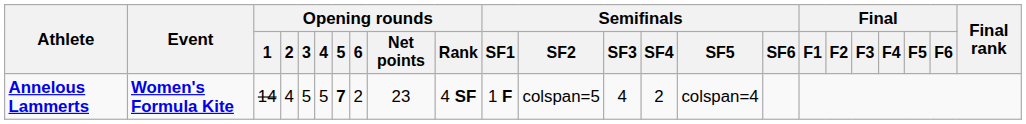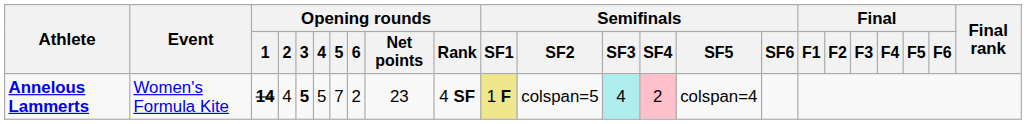(182, 97) bold -> (181, 97) normal
(267, 97) normal -> (265, 97) bold
(306, 97) normal -> (304, 97) bold
(341, 97) bold -> (339, 97) normal
(500, 97) no background -> (499, 97) khaki background
(622, 97) no background -> (621, 97) paleturquoise background
(659, 97) no background -> (658, 97) pink background
